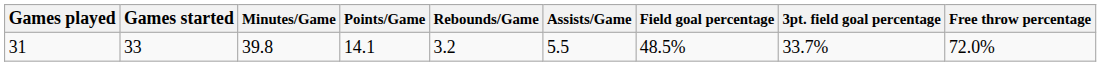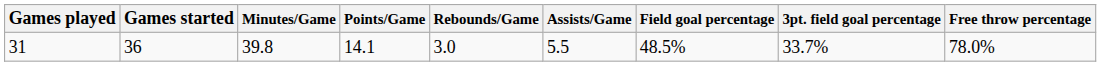(133, 46) 33 -> (133, 46) 36
(445, 46) 3.2 -> (445, 46) 3.0
(972, 46) 72.0% -> (972, 46) 78.0%
